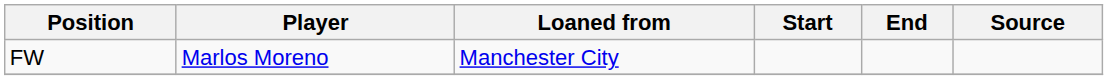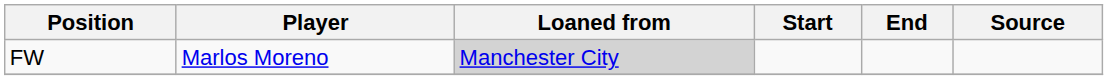(539, 57) no background -> (539, 57) lightgrey background
